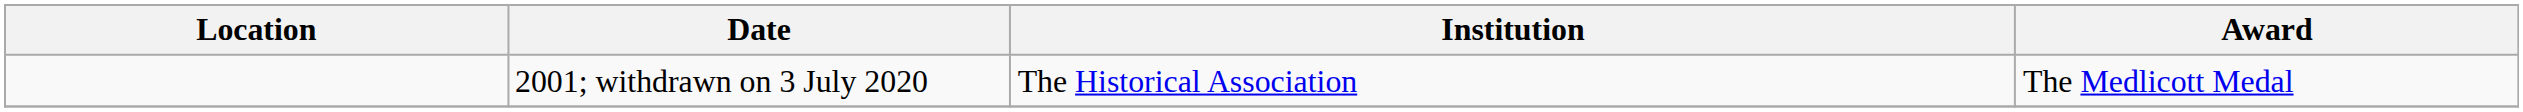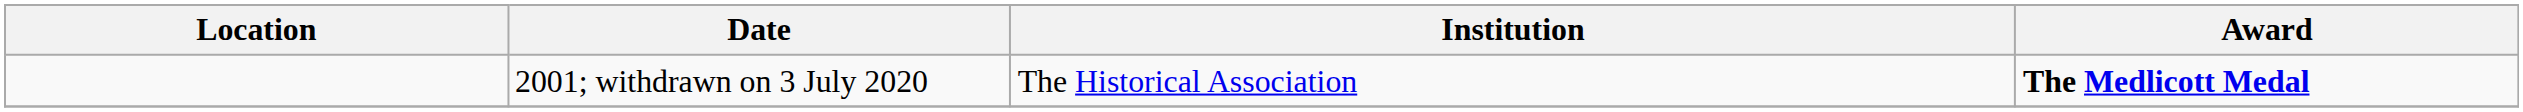(2158, 80) normal -> (2166, 80) bold
